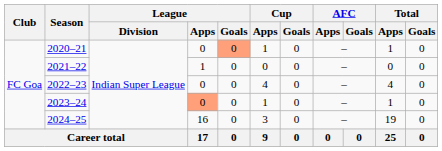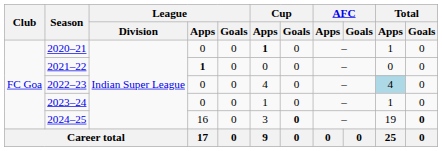(234, 48) lightsalmon background -> (234, 48) no background
(265, 48) normal -> (265, 48) bold
(203, 66) normal -> (203, 66) bold
(390, 84) no background -> (390, 84) lightblue background
(203, 102) lightsalmon background -> (203, 102) no background
(296, 119) normal -> (296, 119) bold
(422, 119) normal -> (422, 119) bold
